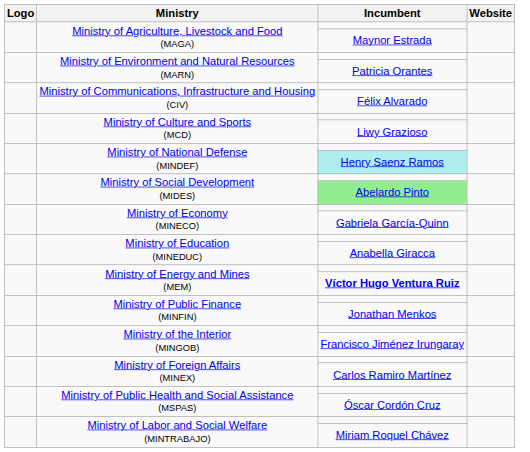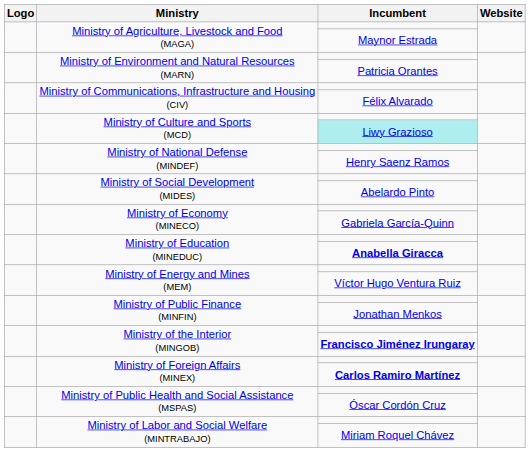(392, 131) no background -> (398, 131) paleturquoise background
(392, 162) paleturquoise background -> (398, 162) no background
(392, 192) lightgreen background -> (398, 192) no background
(392, 253) normal -> (398, 253) bold
(392, 283) bold -> (398, 283) normal
(392, 344) normal -> (398, 344) bold
(392, 374) normal -> (398, 374) bold
